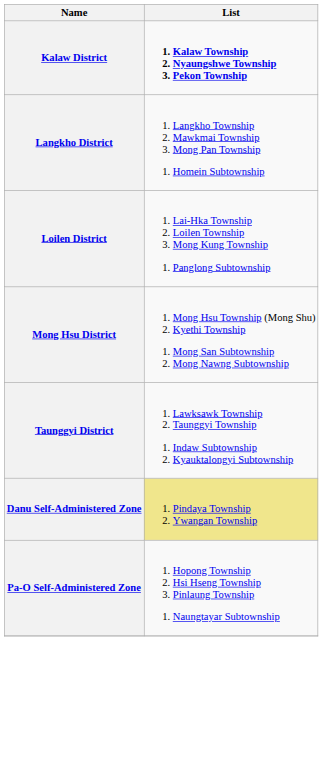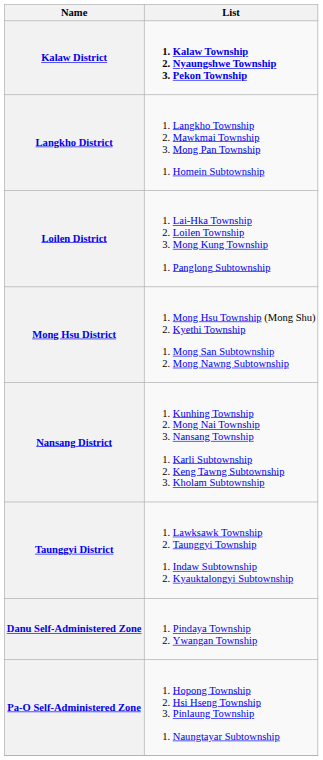+ row: (74, 442)
(231, 515) khaki background -> (231, 635) no background
